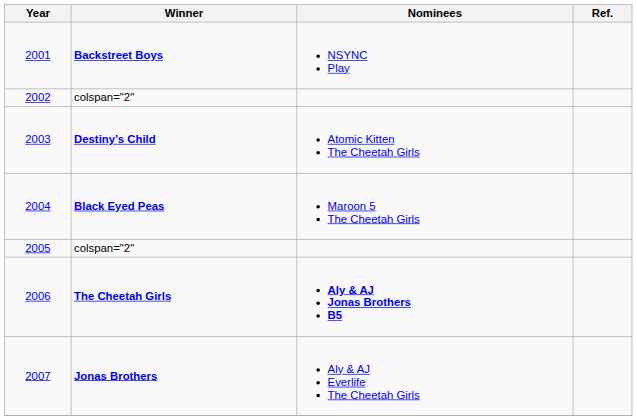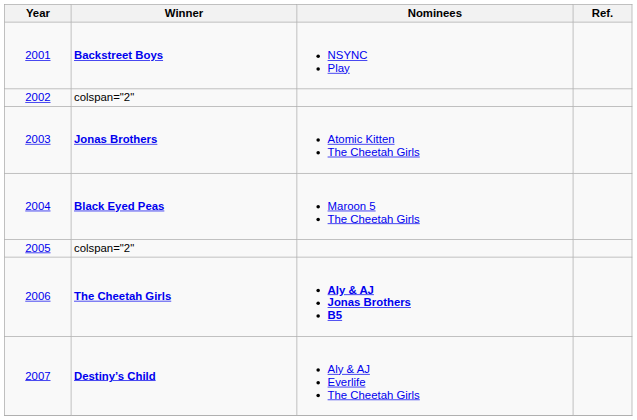(115, 139) Destiny’s Child -> (116, 139) Jonas Brothers
(116, 376) Jonas Brothers -> (115, 376) Destiny’s Child
